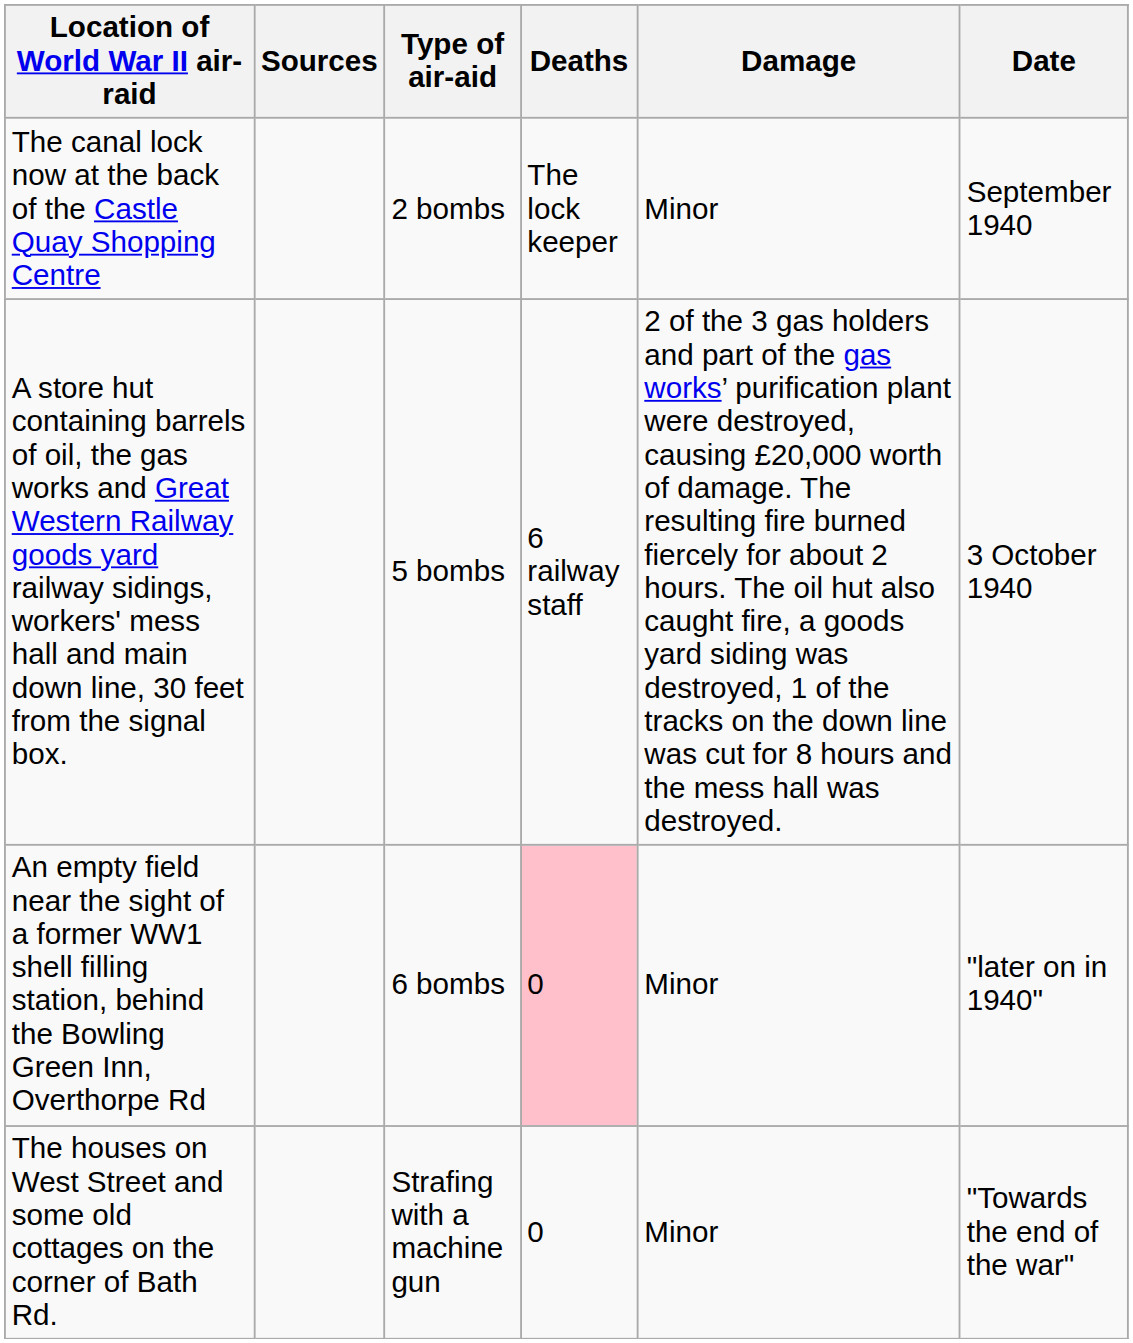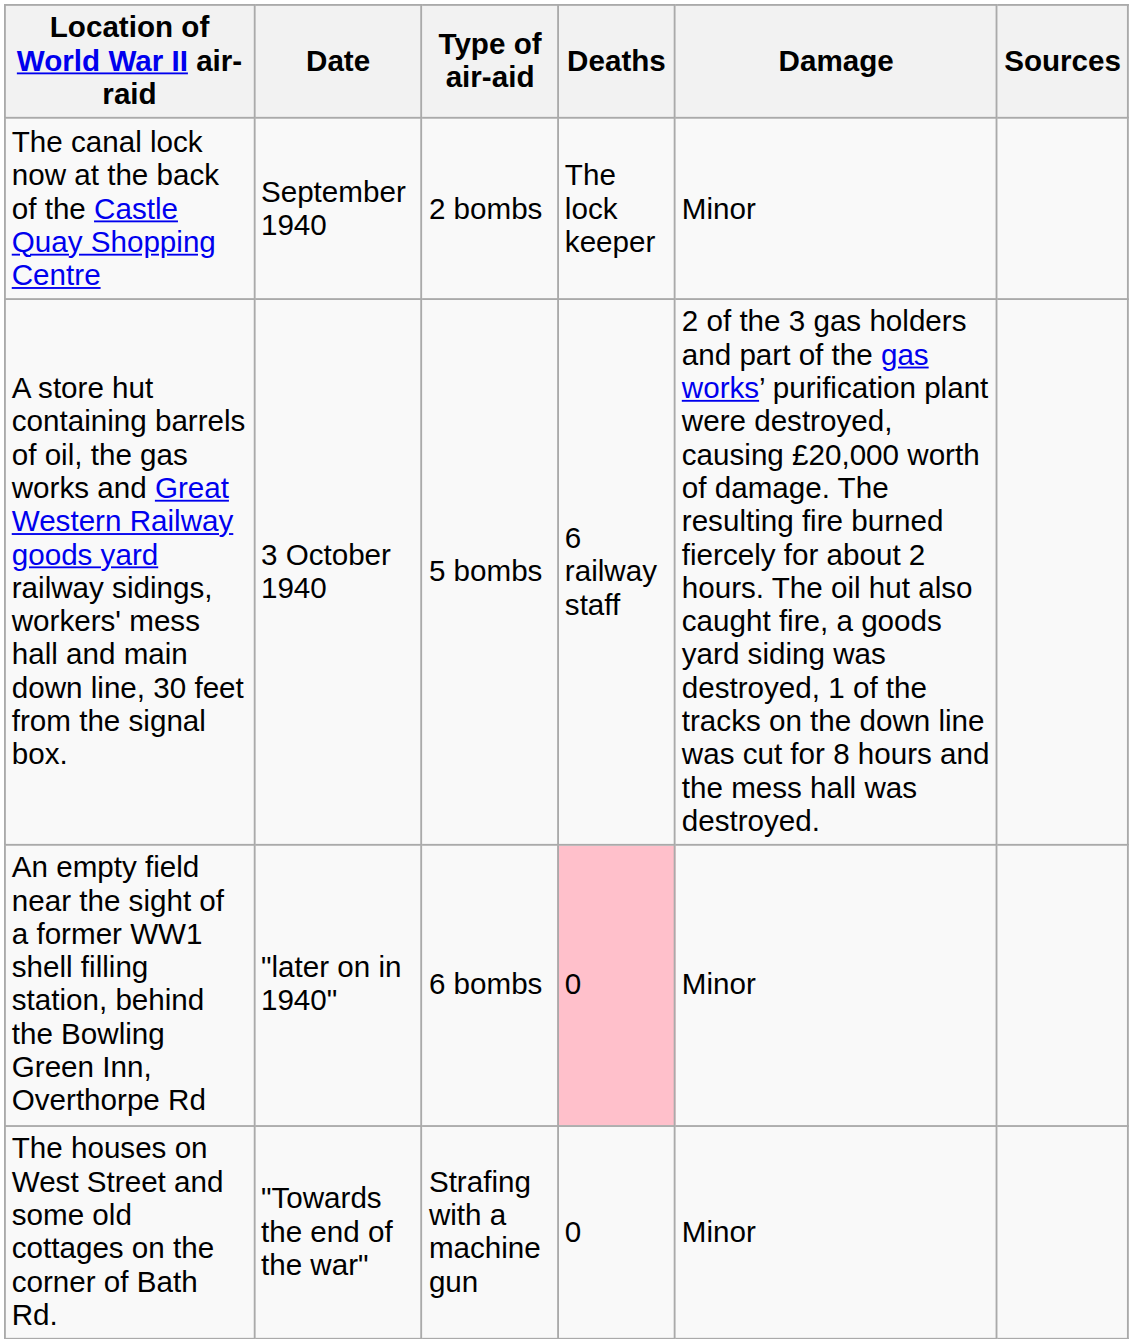columns swapped: (1044, 61) <-> (319, 61)
